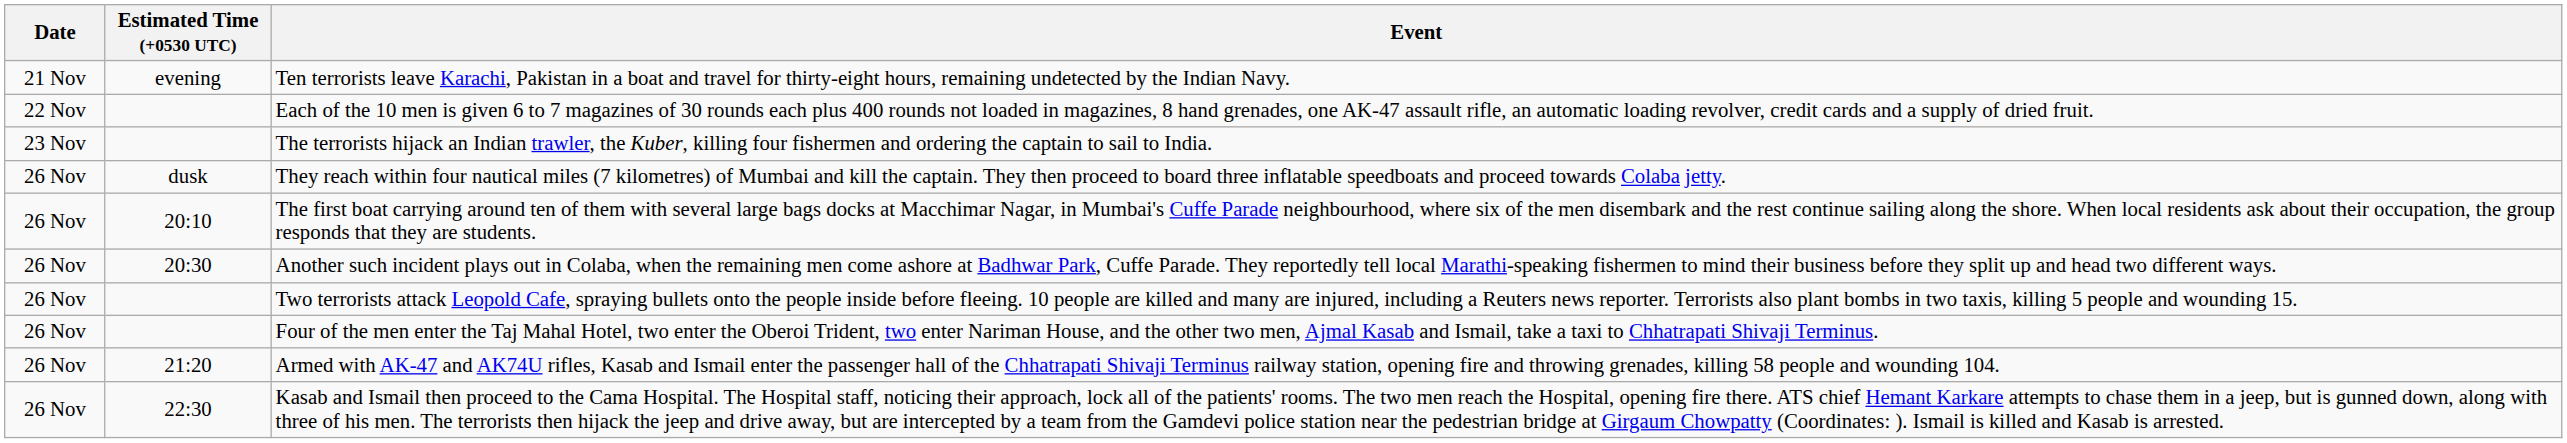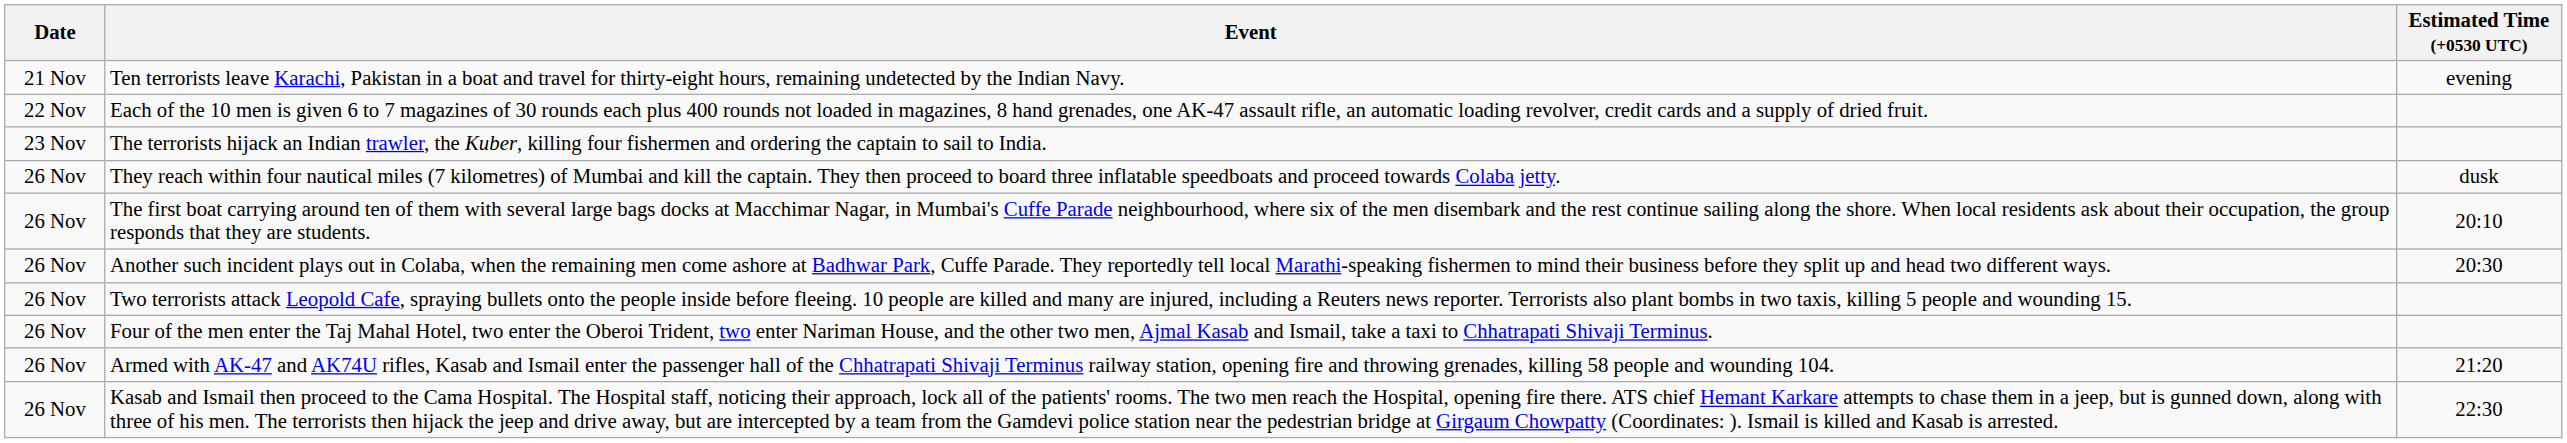columns swapped: (188, 32) <-> (1416, 32)
